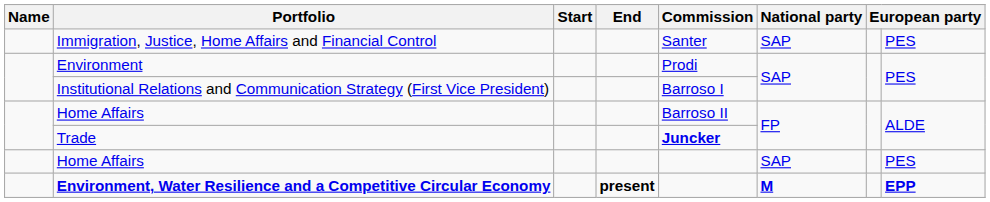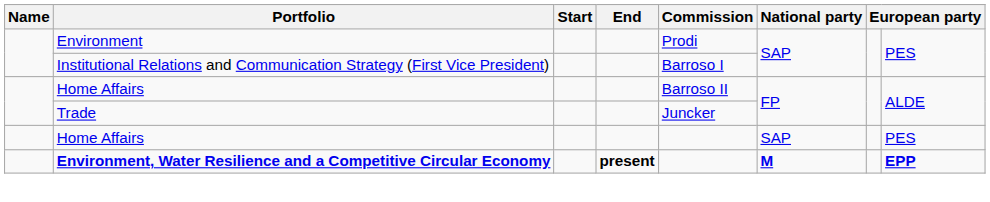- row: (247, 41)
(691, 138) bold -> (688, 113) normal
